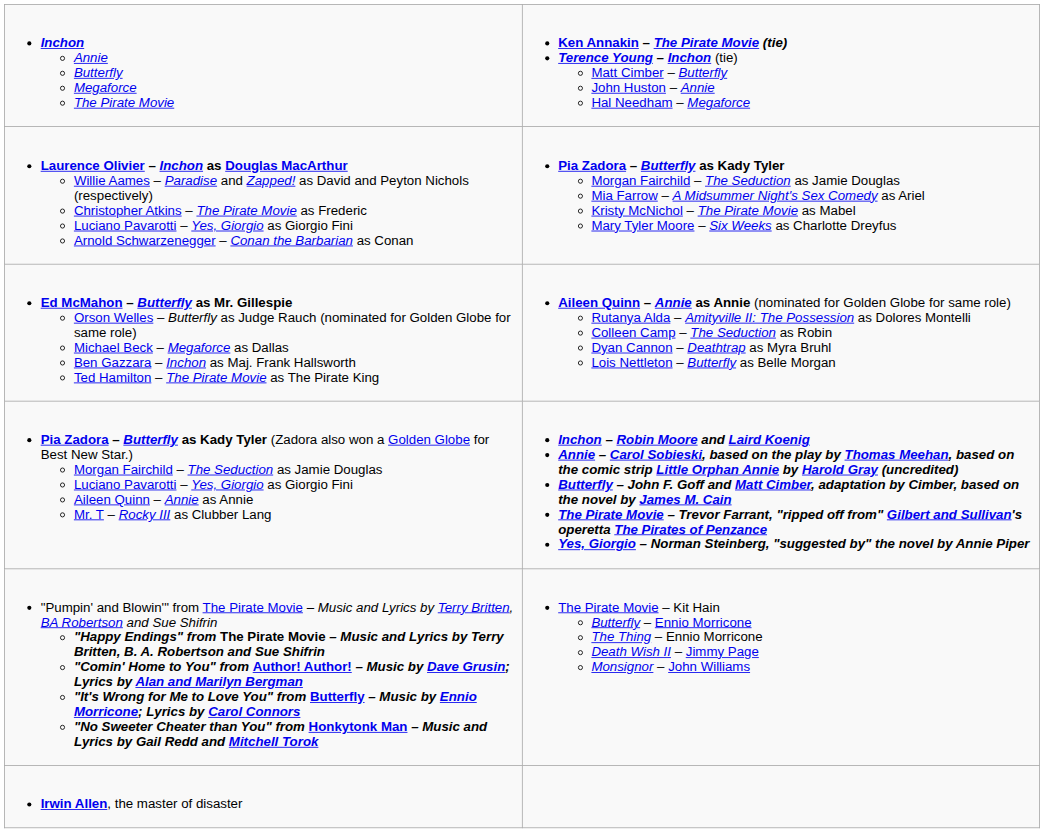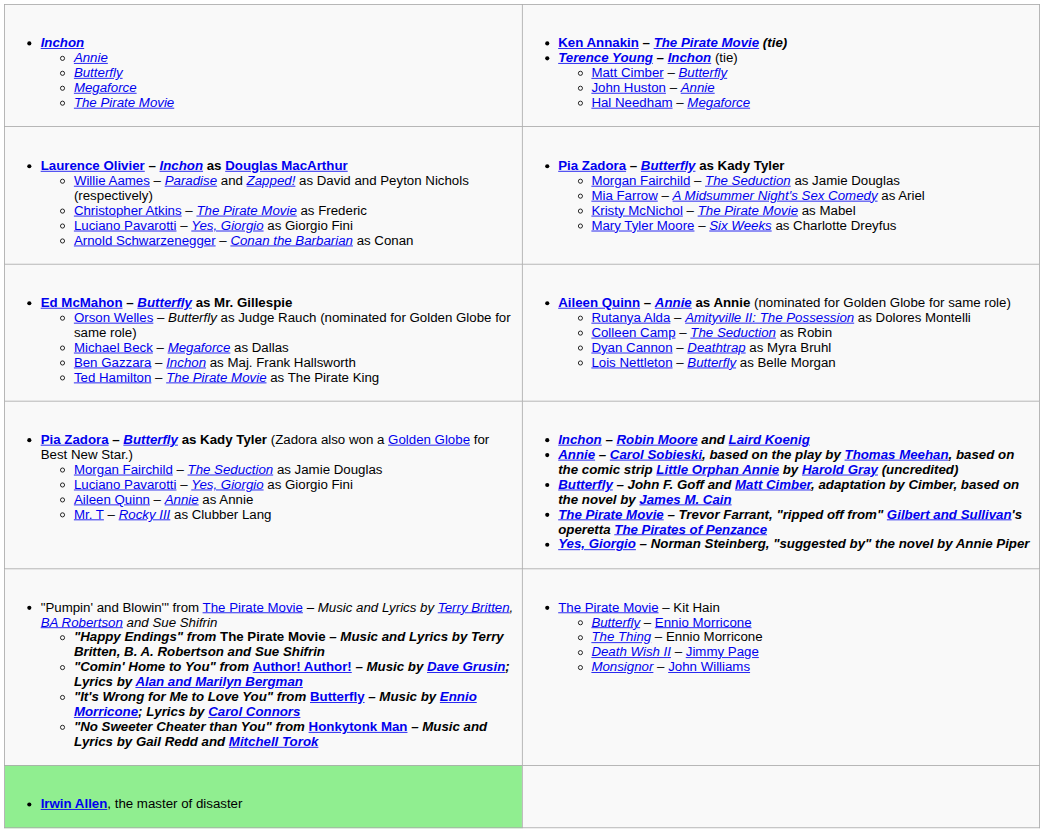(263, 804) no background -> (263, 804) lightgreen background
